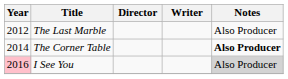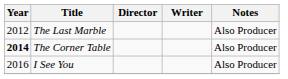(18, 47) normal -> (18, 47) bold
(247, 47) bold -> (245, 47) normal
(18, 64) pink background -> (18, 64) no background
(245, 64) lightgrey background -> (245, 64) no background
